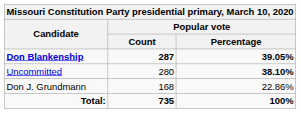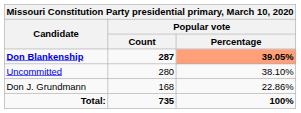(278, 57) no background -> (278, 57) lightsalmon background
(278, 72) bold -> (278, 72) normal
